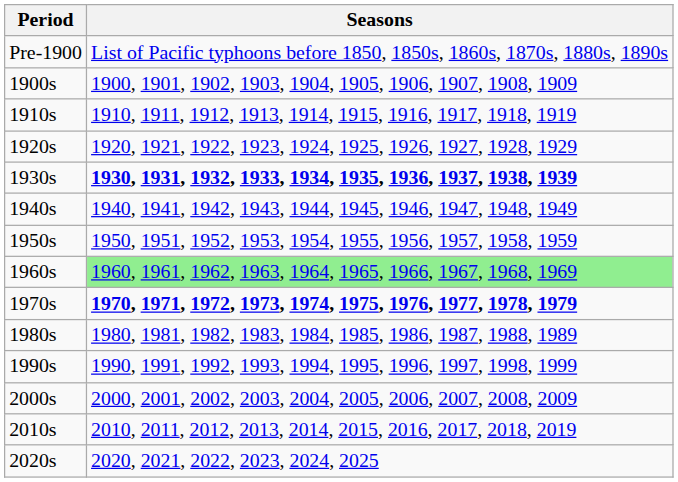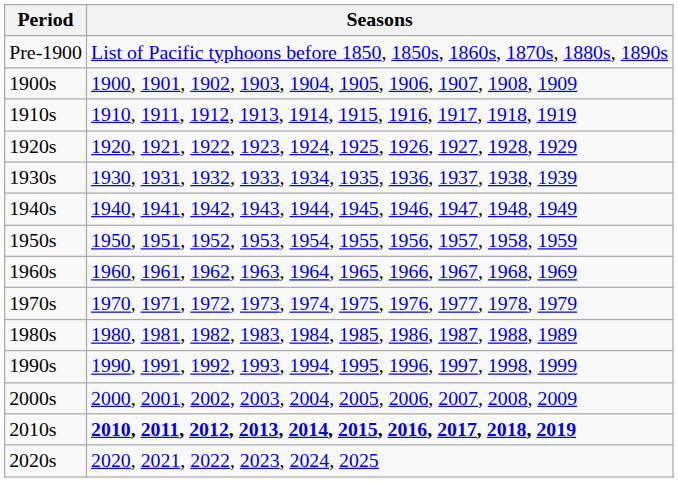(334, 177) bold -> (334, 177) normal
(334, 271) lightgreen background -> (334, 271) no background
(334, 303) bold -> (334, 303) normal
(334, 429) normal -> (334, 429) bold
